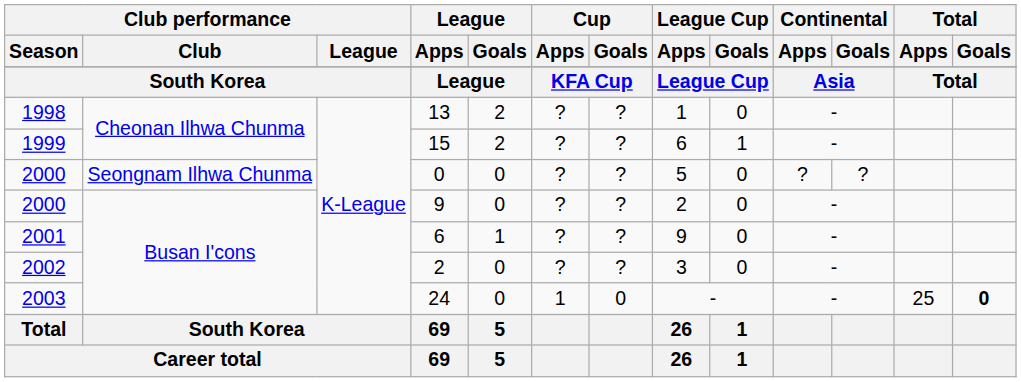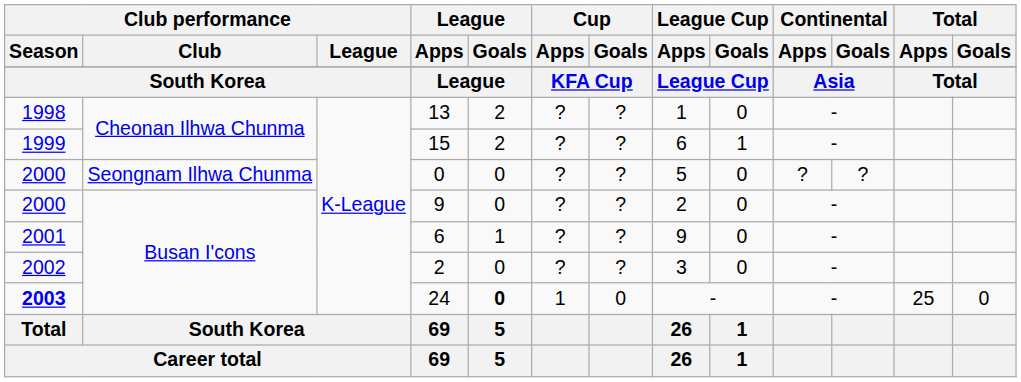(44, 298) normal -> (44, 298) bold
(500, 298) normal -> (500, 298) bold
(984, 298) bold -> (984, 298) normal
